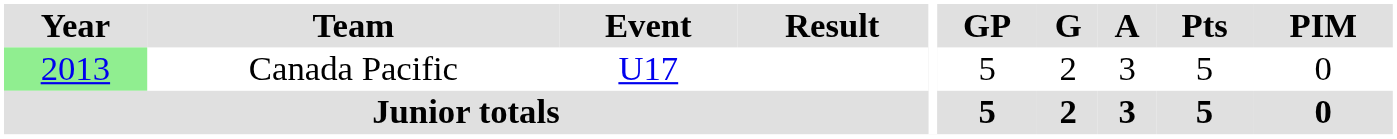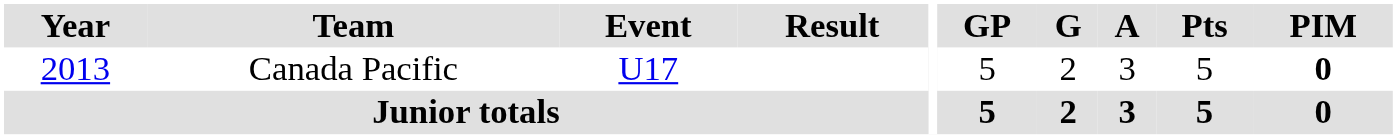(75, 68) lightgreen background -> (75, 68) no background
(1323, 68) normal -> (1323, 68) bold
